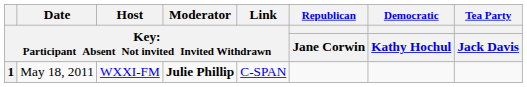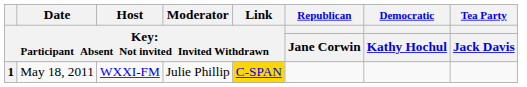(200, 72) bold -> (198, 72) normal
(263, 72) no background -> (259, 72) gold background
